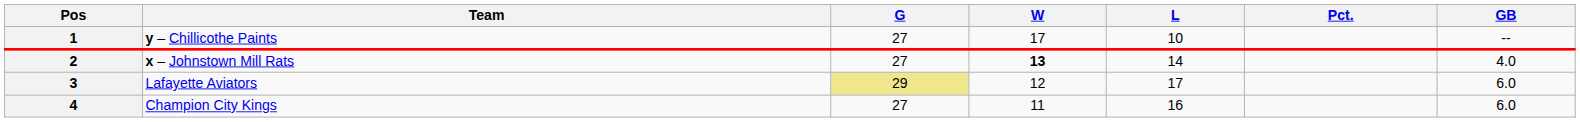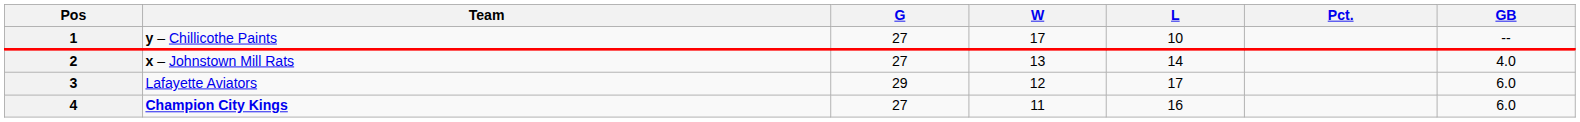(1038, 61) bold -> (1038, 61) normal
(900, 83) khaki background -> (900, 83) no background
(211, 105) normal -> (217, 105) bold
